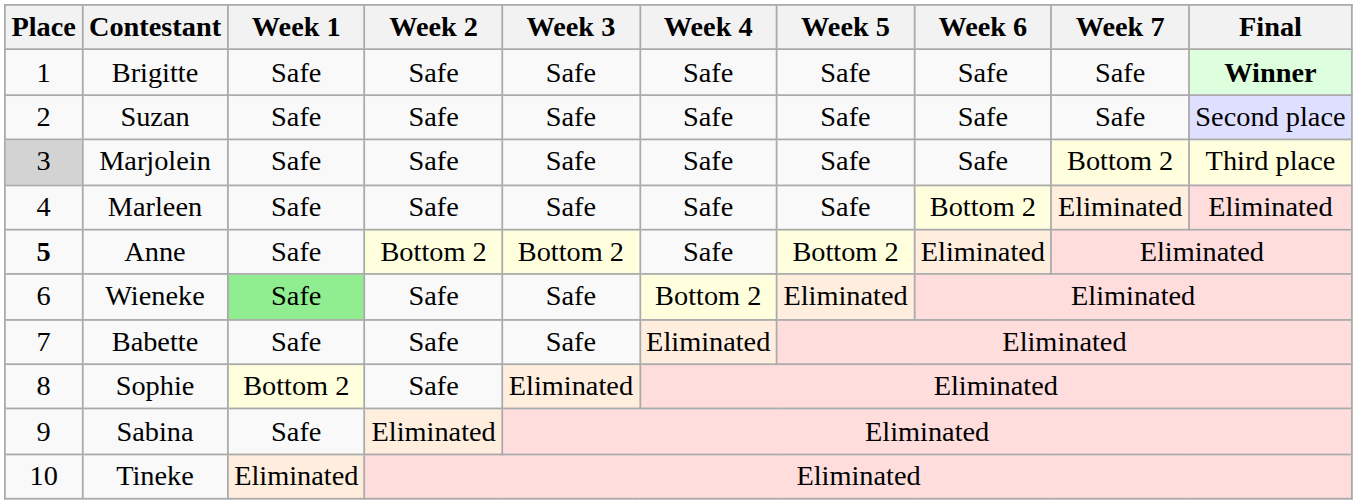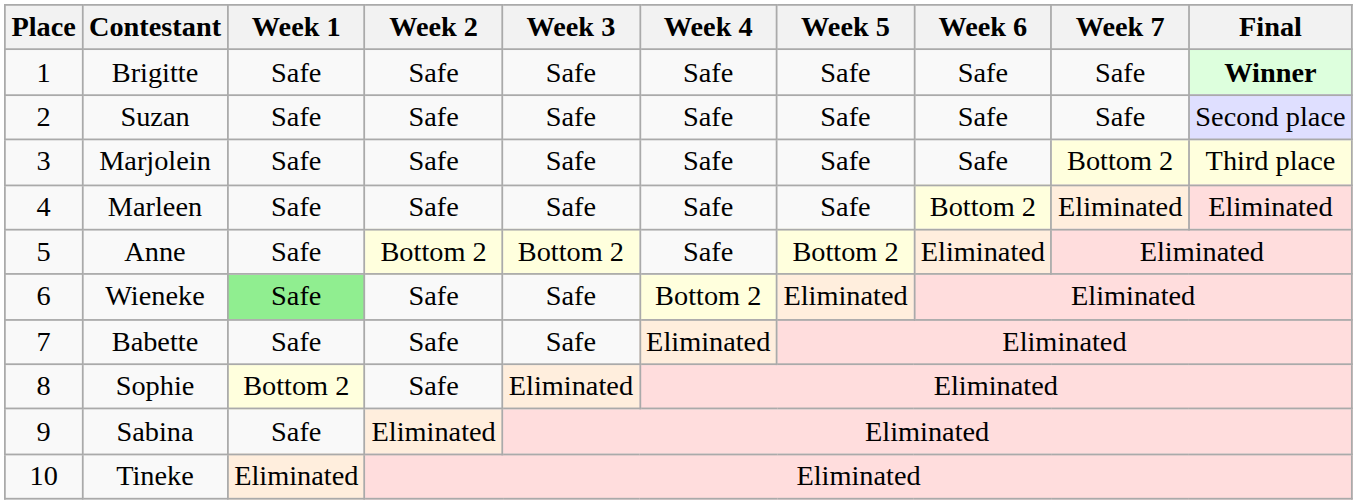(44, 161) lightgrey background -> (44, 161) no background
(44, 251) bold -> (44, 251) normal
